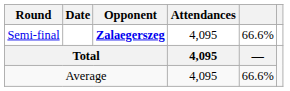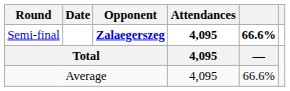(203, 34) normal -> (203, 34) bold
(258, 34) normal -> (259, 34) bold
